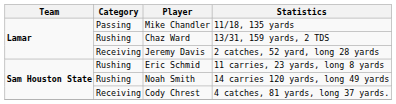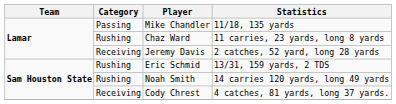(272, 39) 13/31, 159 yards, 2 TDS -> (299, 39) 11 carries, 23 yards, long 8 yards
(299, 66) 11 carries, 23 yards, long 8 yards -> (272, 66) 13/31, 159 yards, 2 TDS
